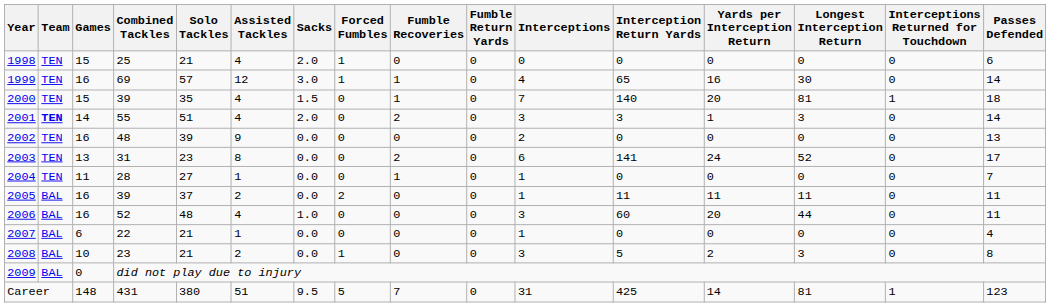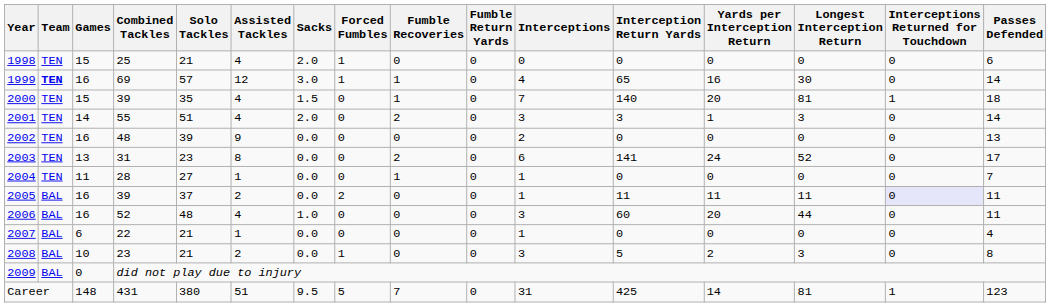(52, 80) normal -> (52, 80) bold
(52, 119) bold -> (52, 119) normal
(892, 196) no background -> (892, 196) lavender background
